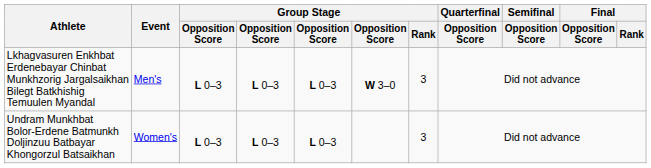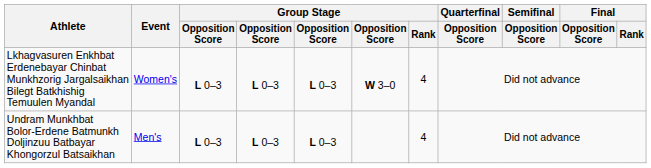(148, 80) Men's -> (155, 80) Women's
(423, 80) 3 -> (423, 80) 4
(155, 137) Women's -> (148, 137) Men's
(423, 137) 3 -> (423, 137) 4
